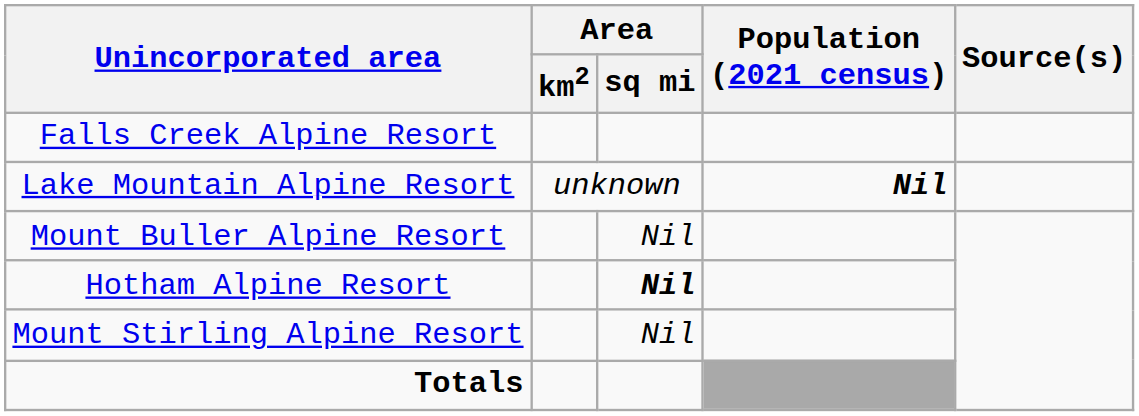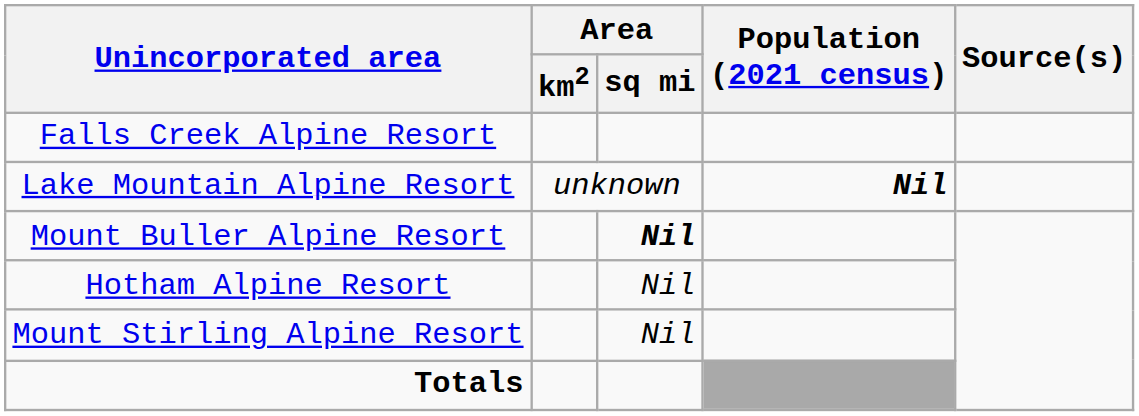(668, 236) normal -> (668, 236) bold
(668, 286) bold -> (668, 286) normal
